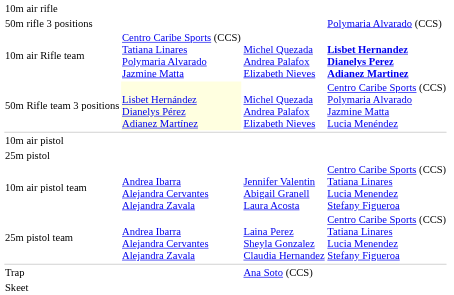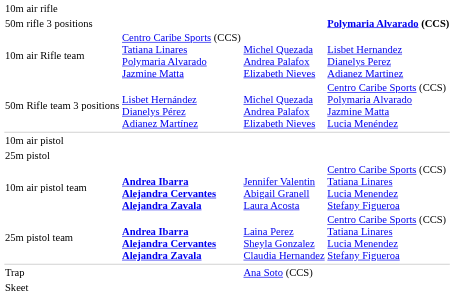(385, 23) normal -> (388, 23) bold
(368, 61) bold -> (365, 61) normal
(160, 112) lightyellow background -> (160, 112) no background
(165, 193) normal -> (169, 193) bold
(165, 244) normal -> (169, 244) bold
